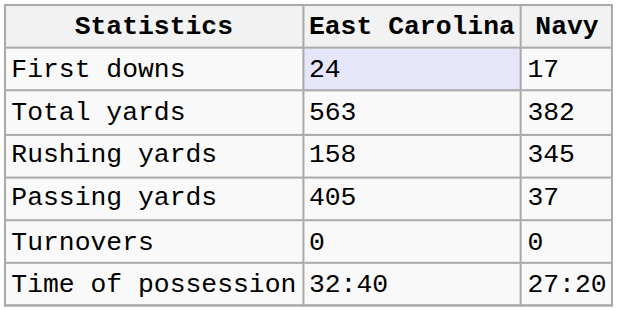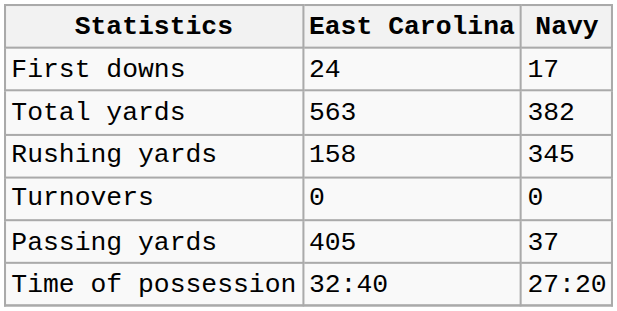(325, 70) lavender background -> (325, 70) no background
rows swapped: (114, 199) <-> (83, 242)
